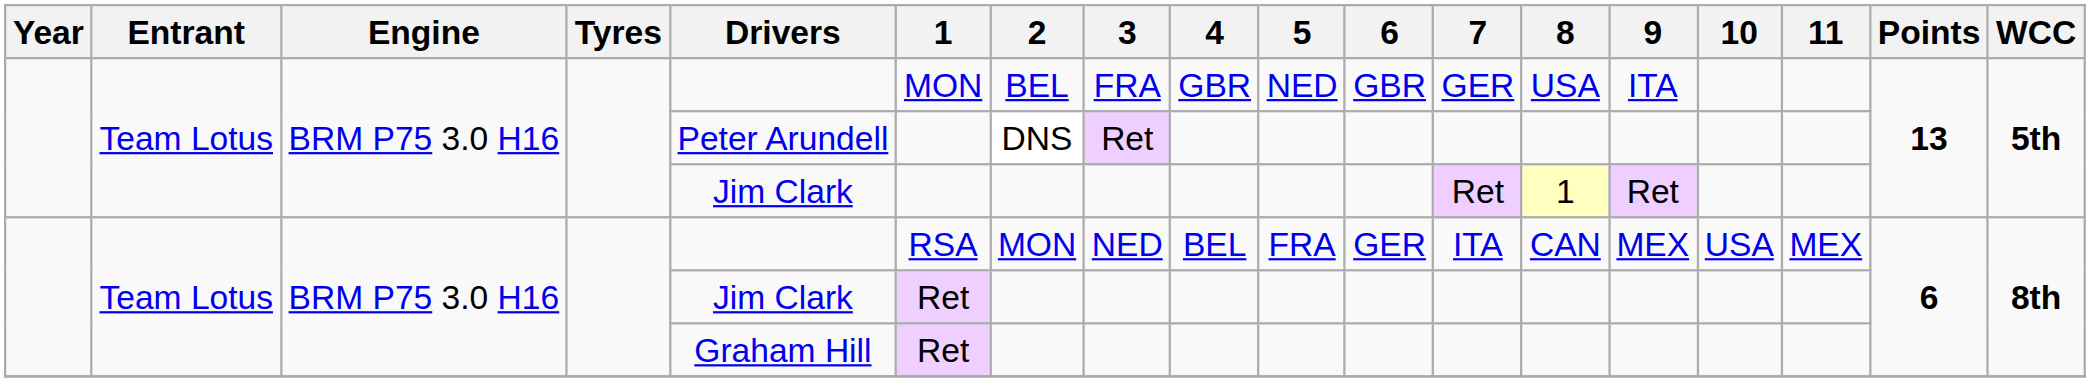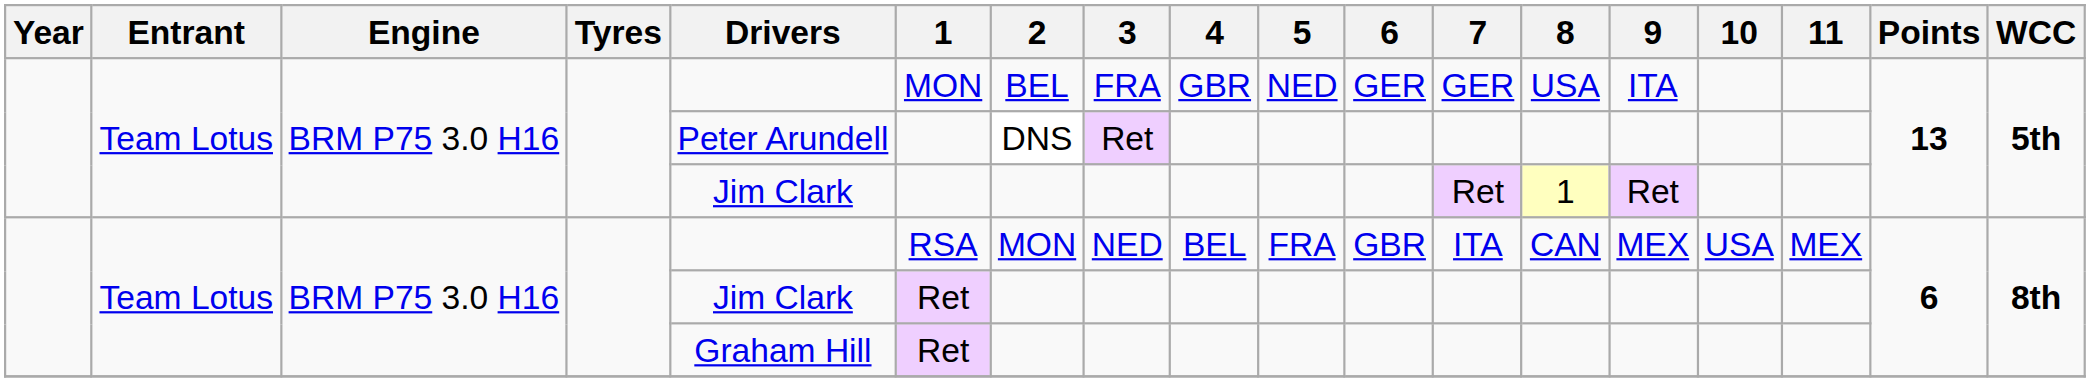(1390, 85) GBR -> (1390, 85) GER
(1390, 245) GER -> (1390, 245) GBR
